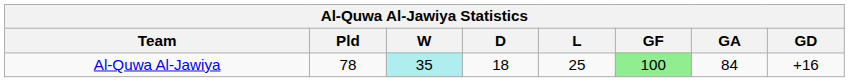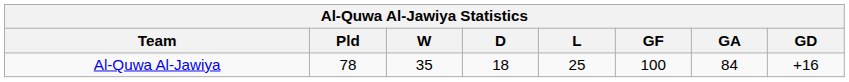(424, 64) paleturquoise background -> (424, 64) no background
(653, 64) lightgreen background -> (653, 64) no background
